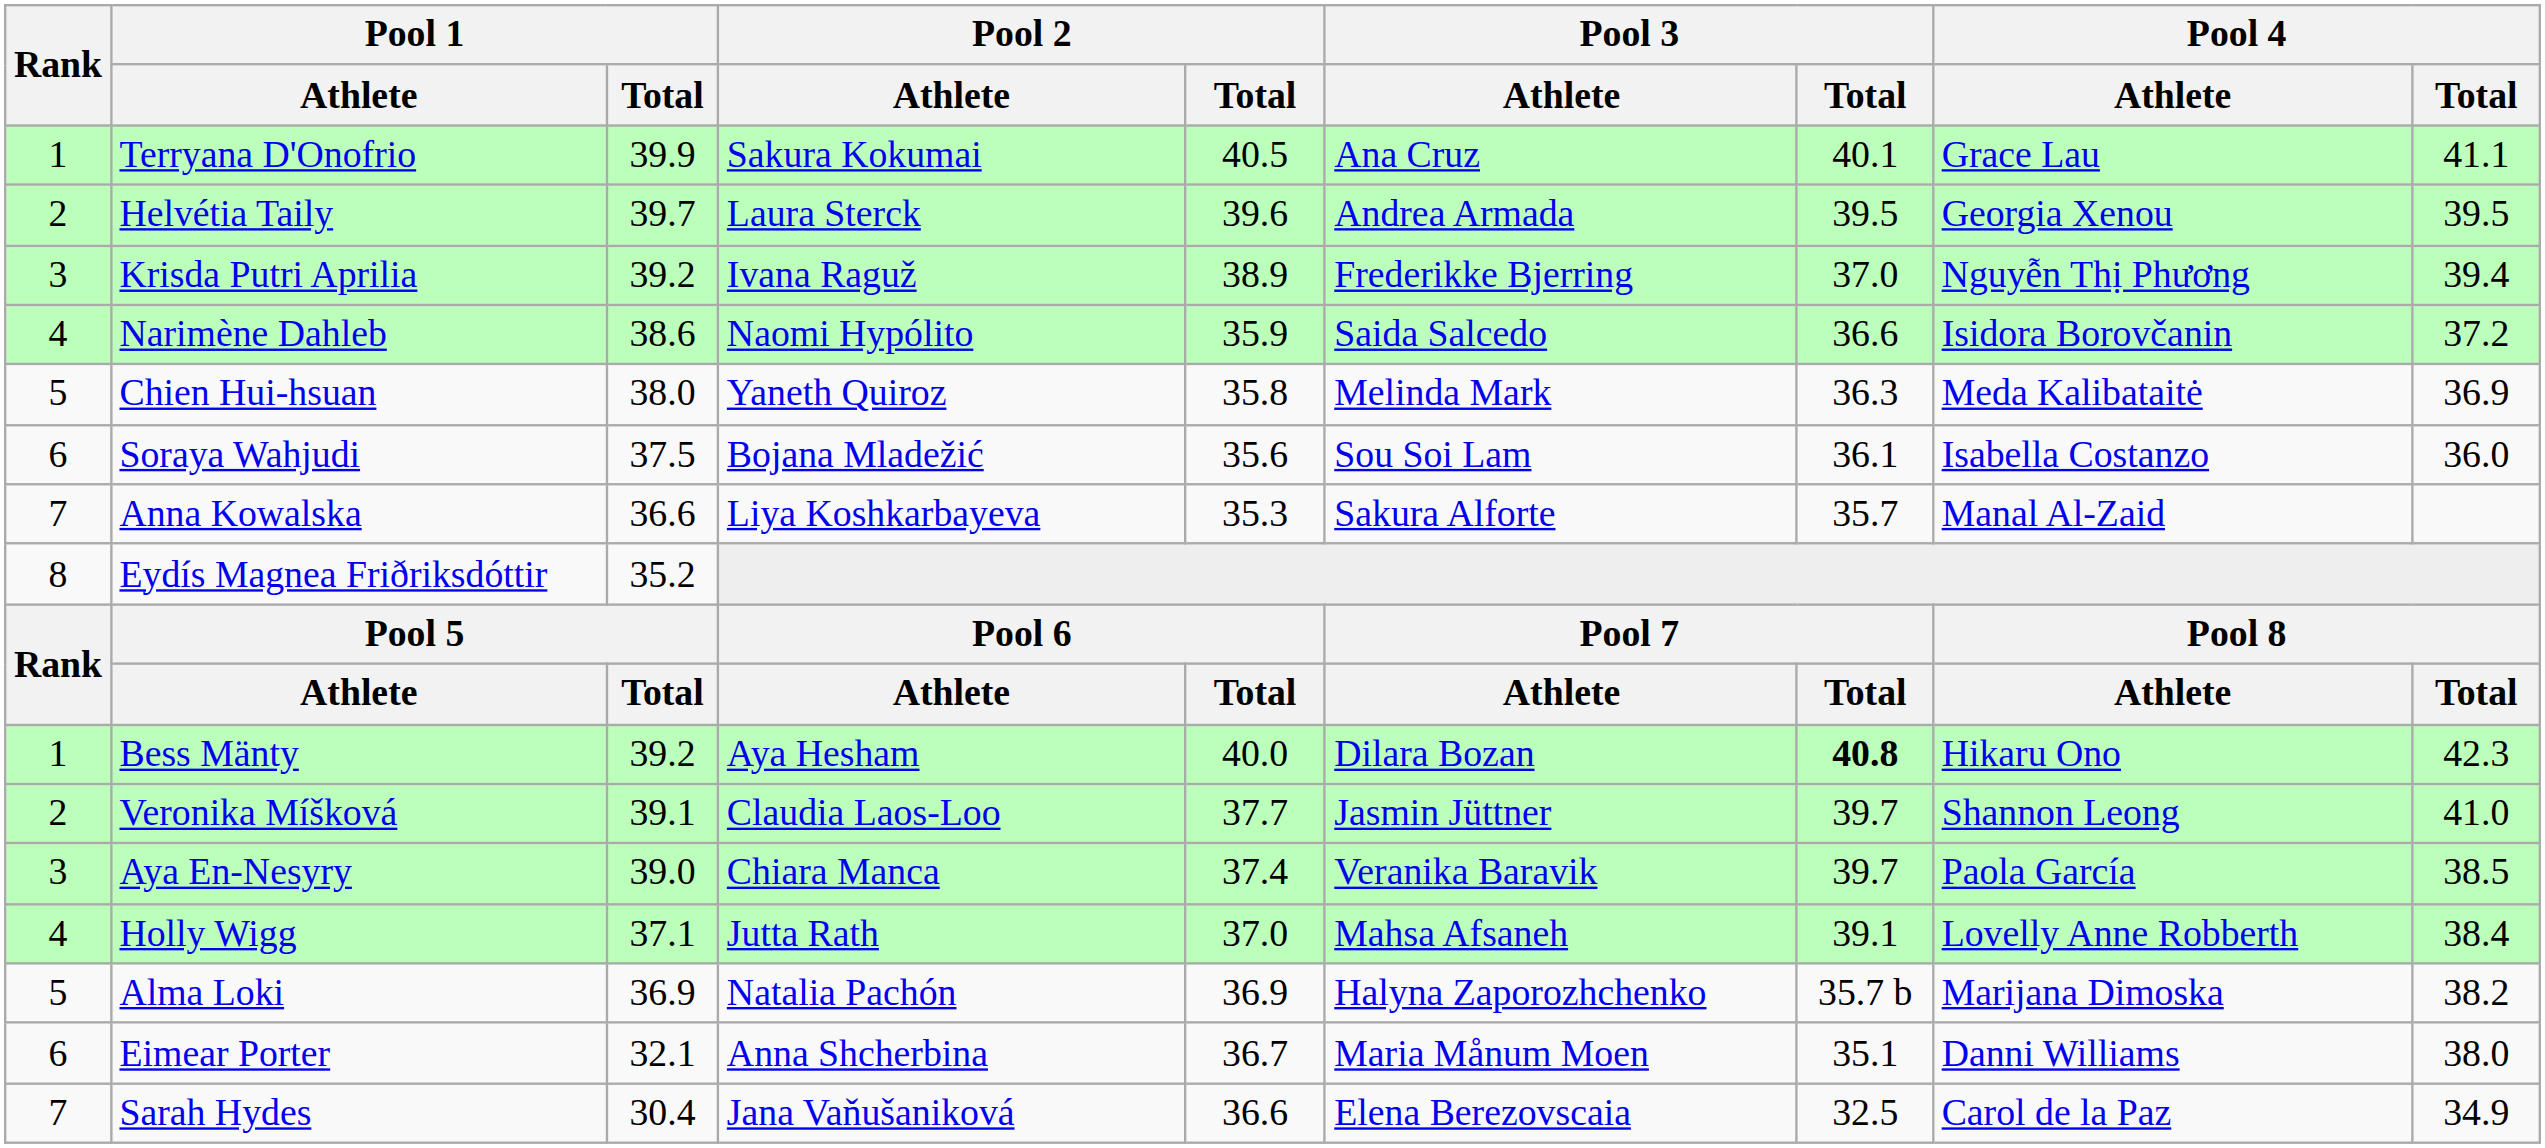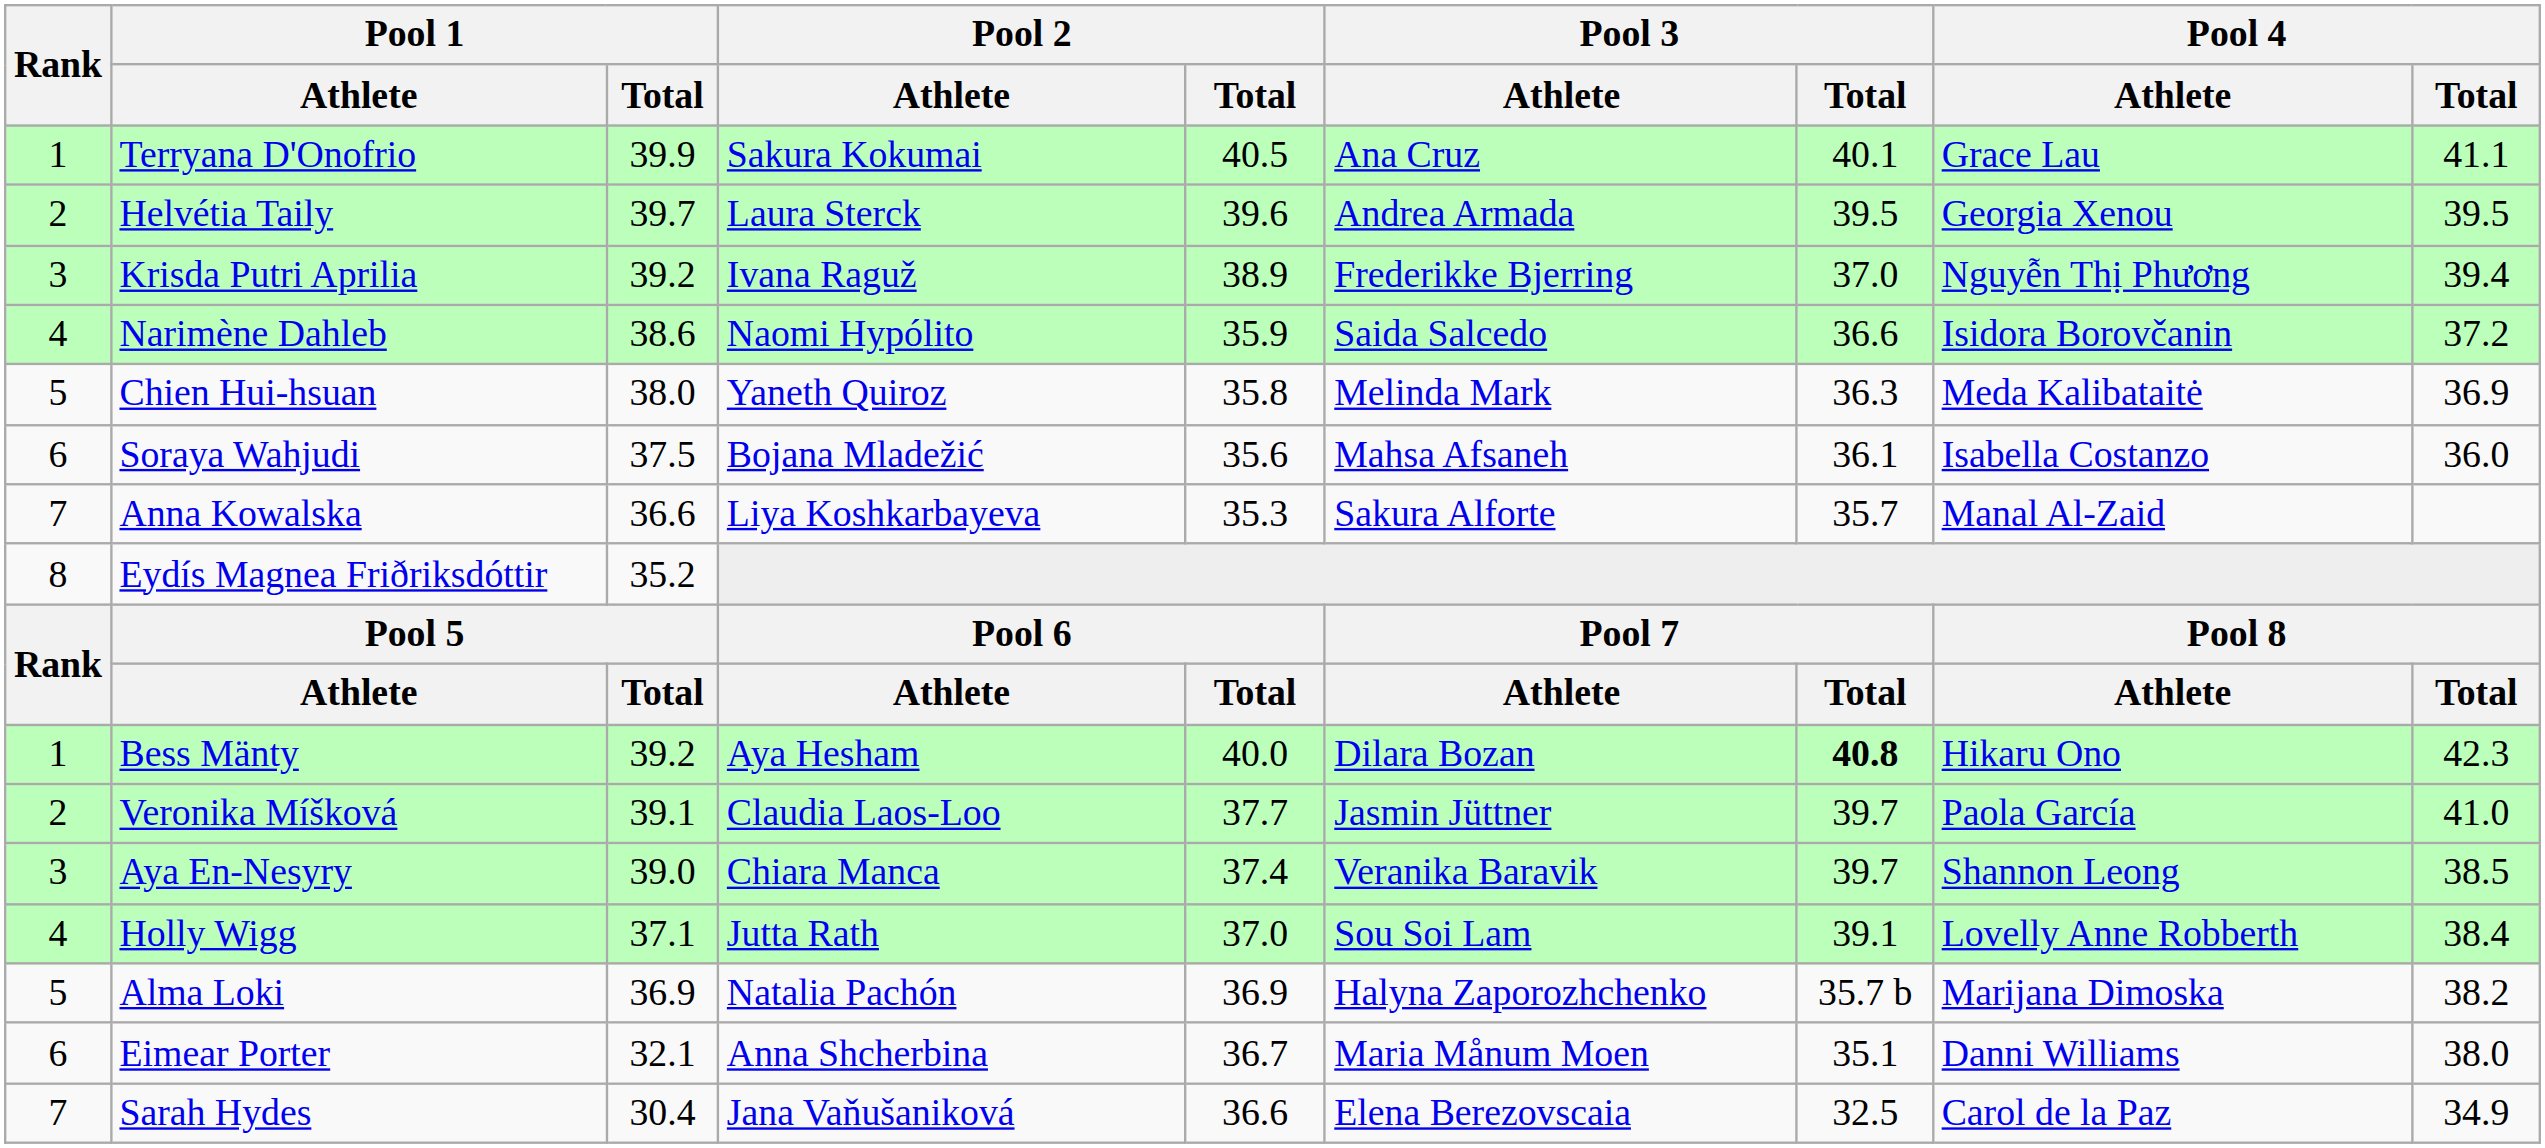(1433, 453) Sou Soi Lam -> (1451, 453) Mahsa Afsaneh
(2061, 812) Shannon Leong -> (2039, 812) Paola García
(2039, 872) Paola García -> (2061, 872) Shannon Leong
(1451, 932) Mahsa Afsaneh -> (1433, 932) Sou Soi Lam
